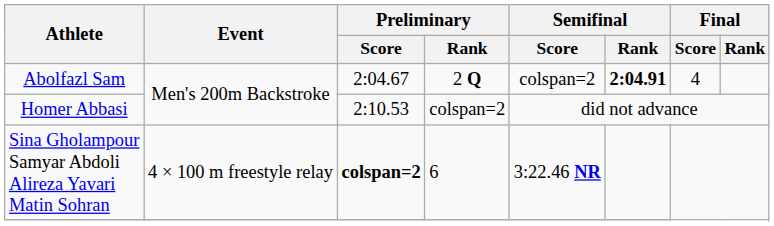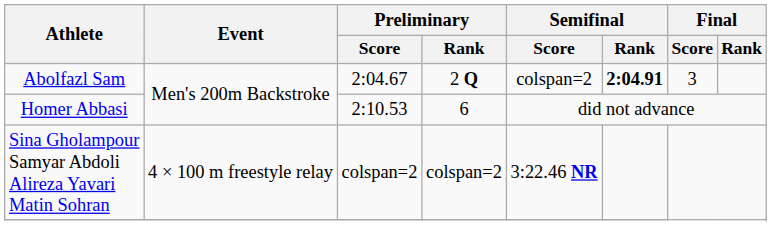(695, 79) 4 -> (692, 79) 3
(467, 109) colspan=2 -> (464, 109) 6
(381, 172) bold -> (379, 172) normal
(434, 172) 6 -> (464, 172) colspan=2
